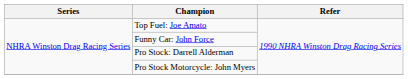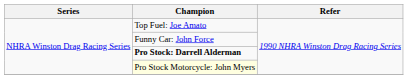(184, 53) normal -> (188, 53) bold
(195, 67) no background -> (195, 67) lightyellow background
